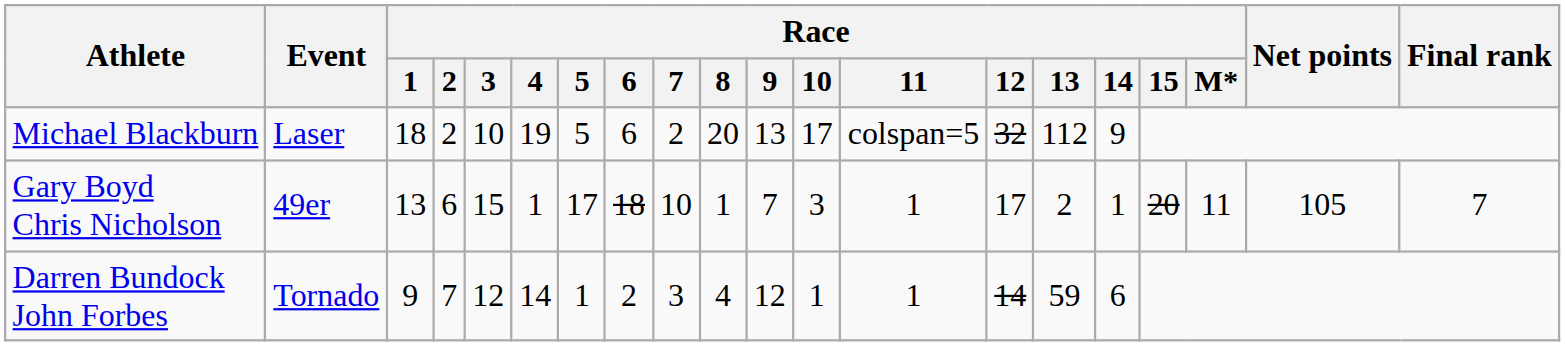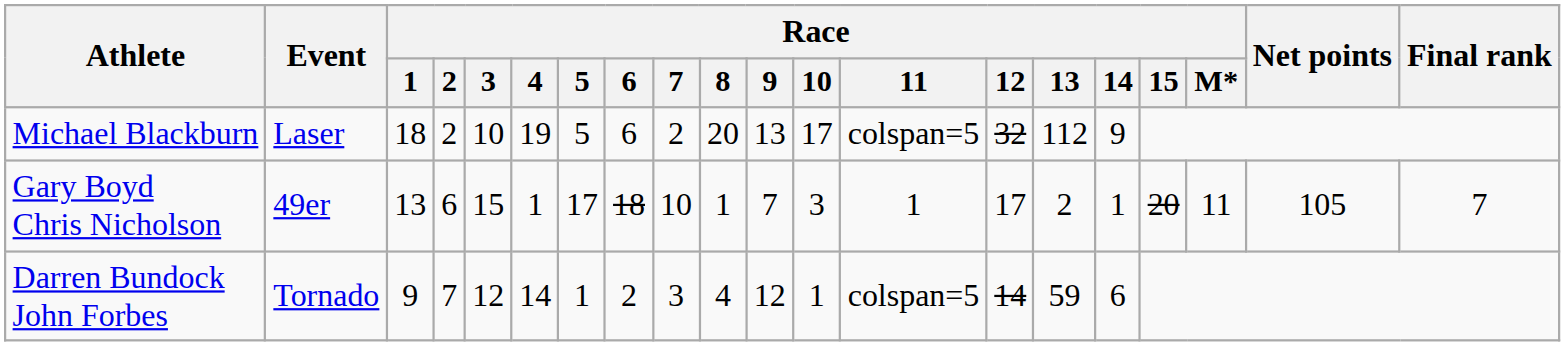(913, 295) 1 -> (914, 295) colspan=5
